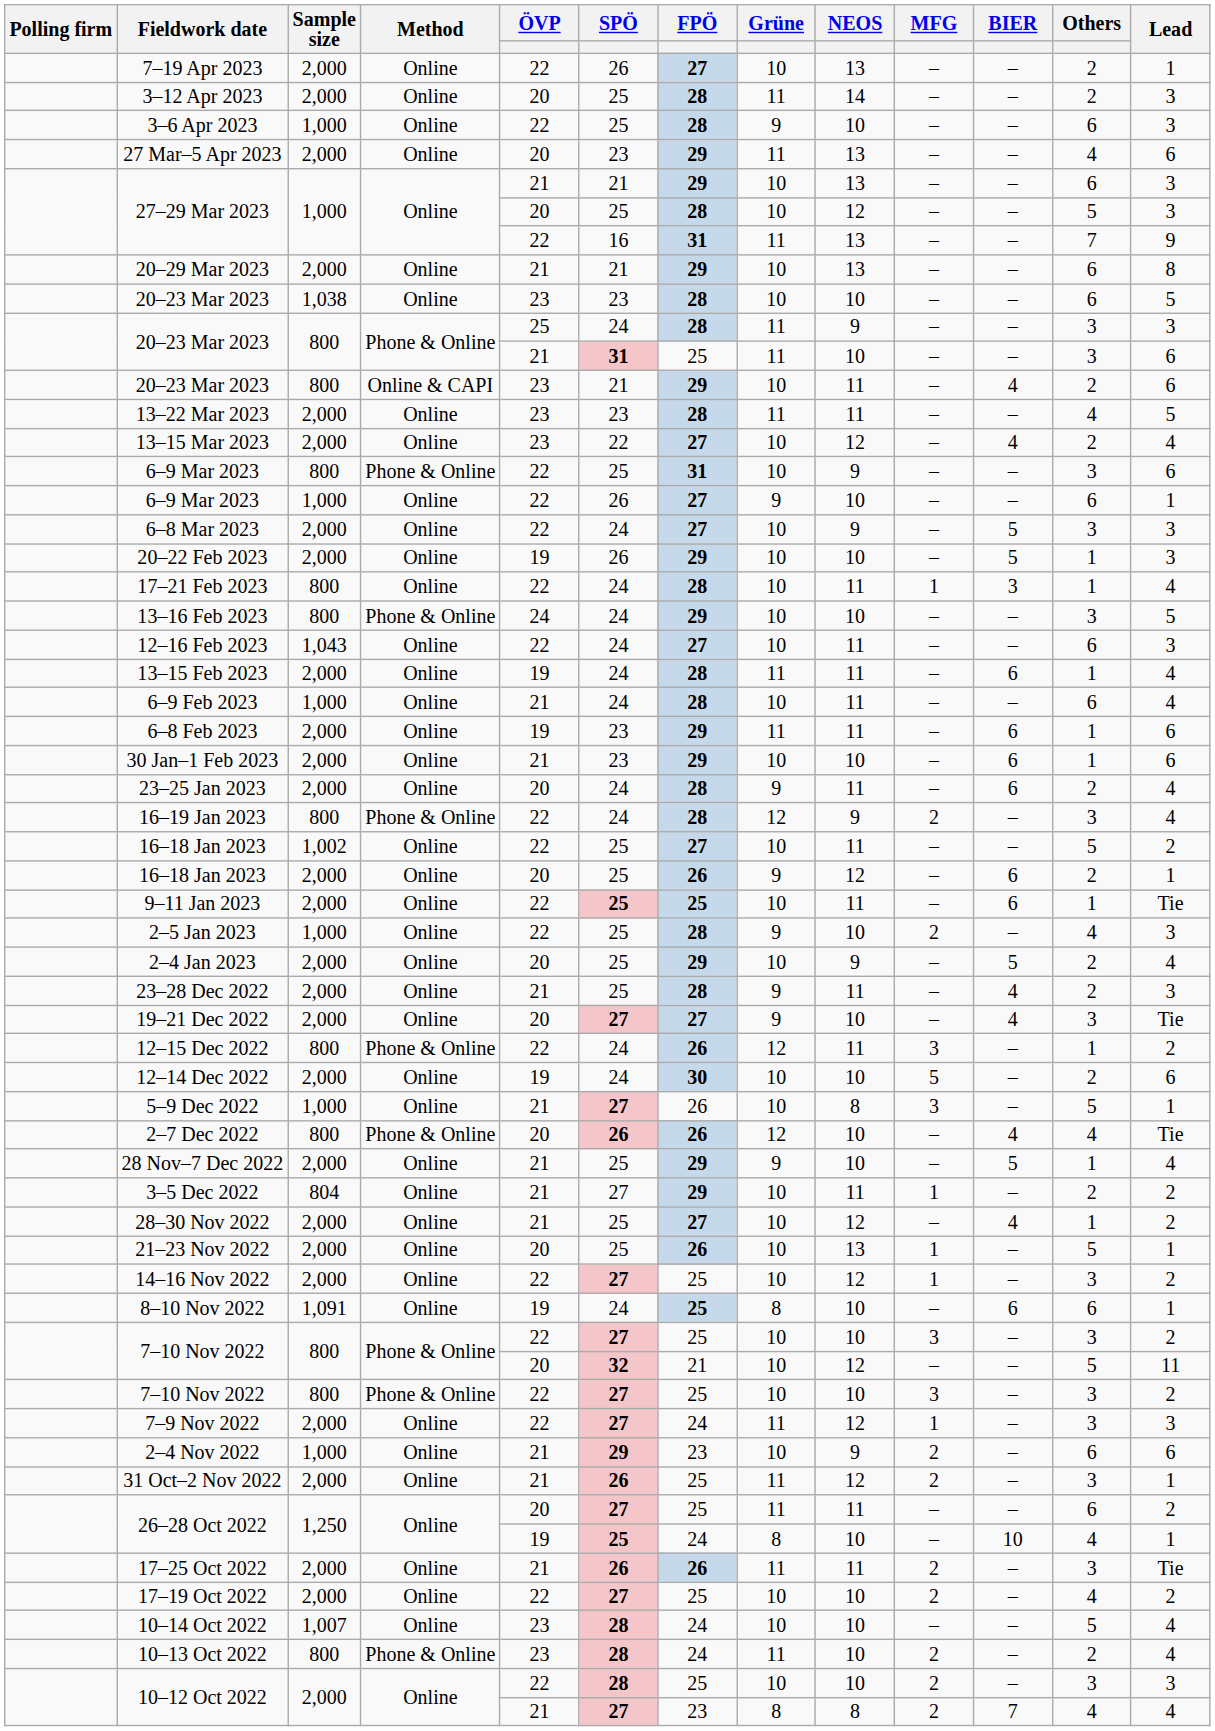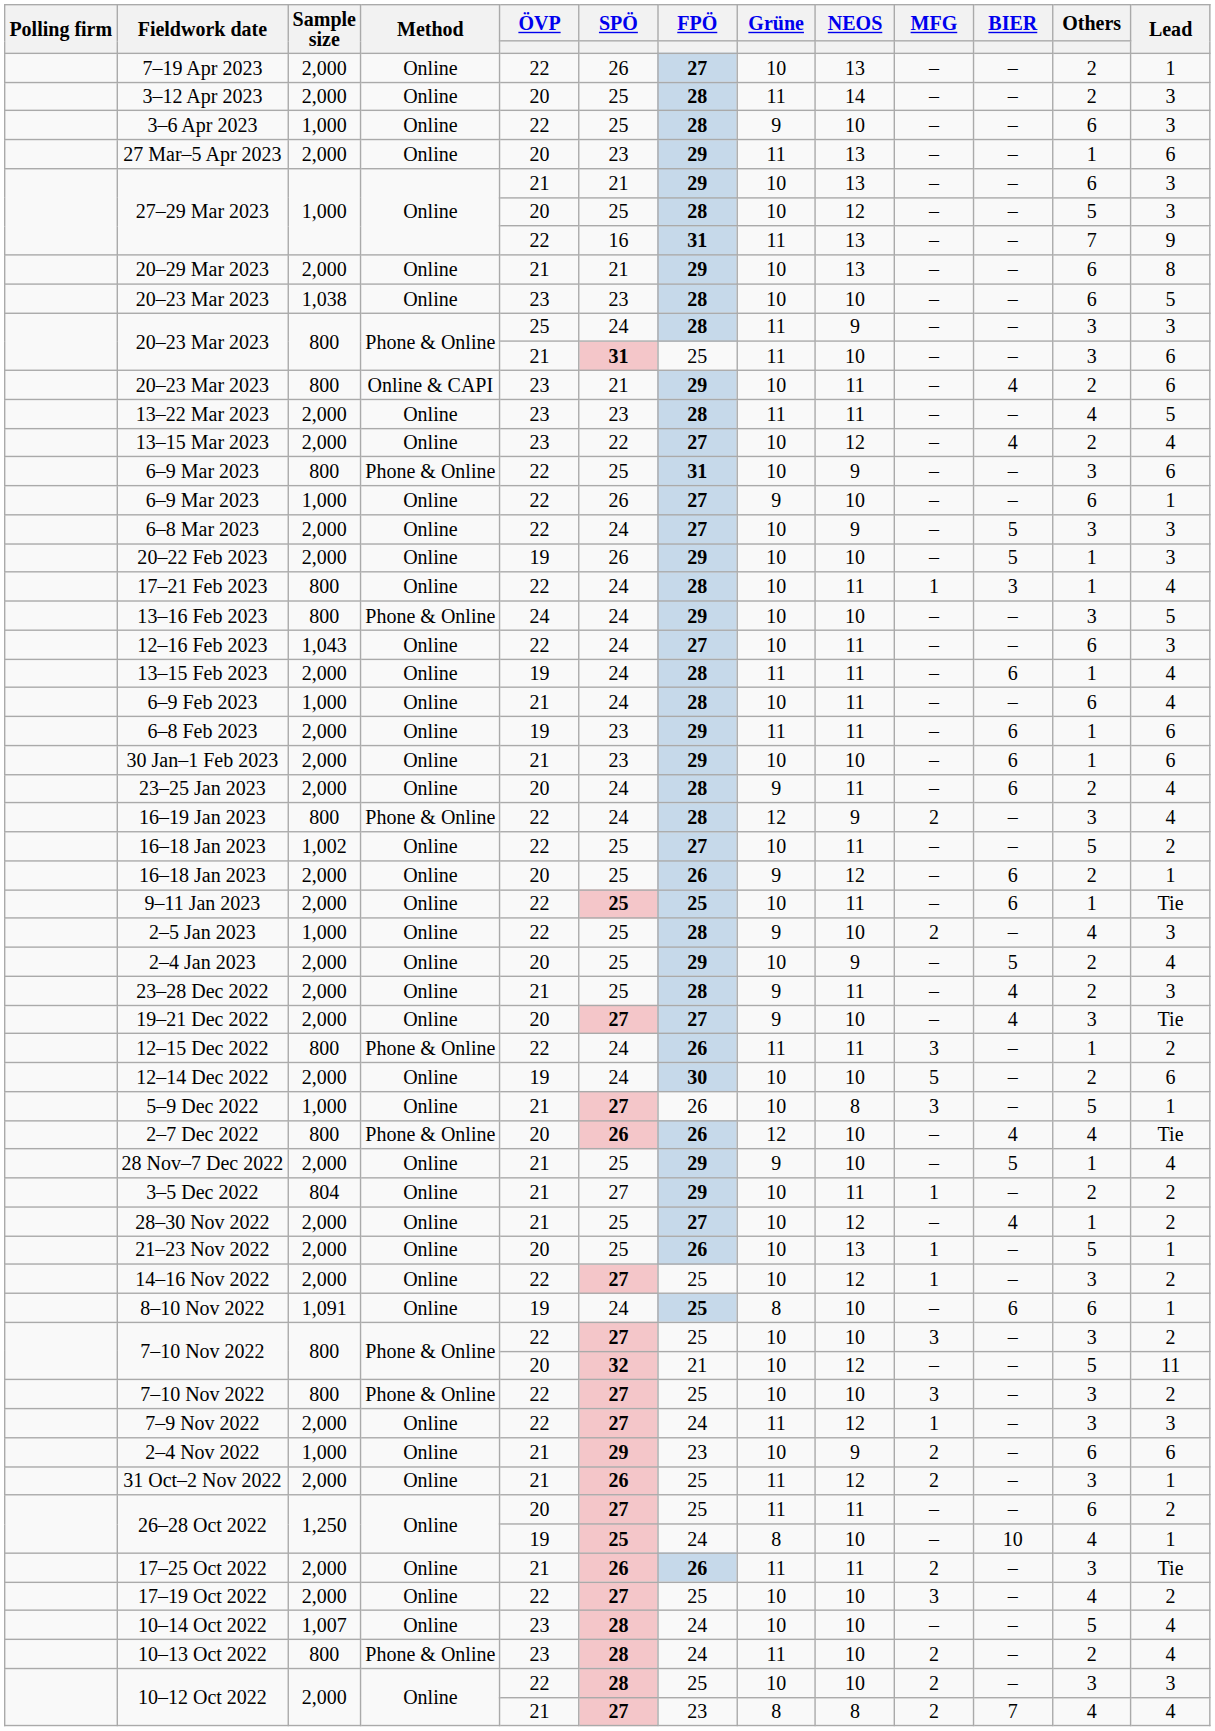(1092, 154) 4 -> (1092, 154) 1
(776, 1048) 12 -> (776, 1048) 11
(934, 1596) 2 -> (934, 1596) 3
